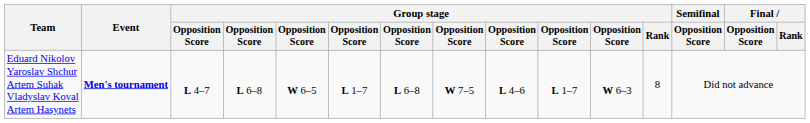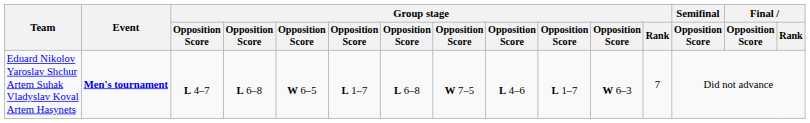(657, 84) 8 -> (657, 84) 7
